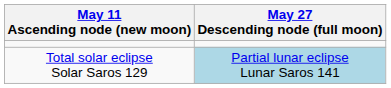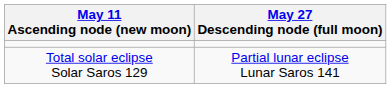(290, 65) lightblue background -> (290, 65) no background
